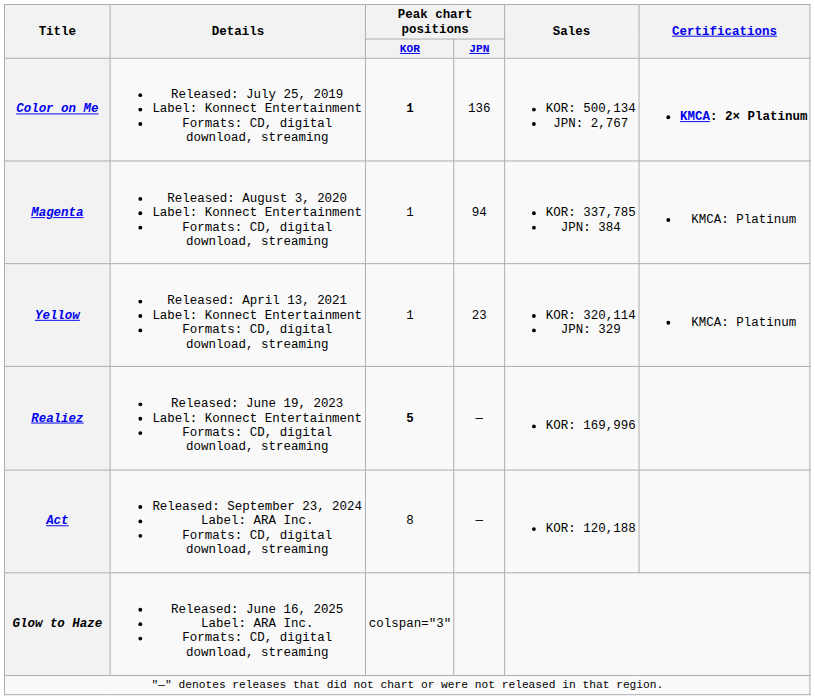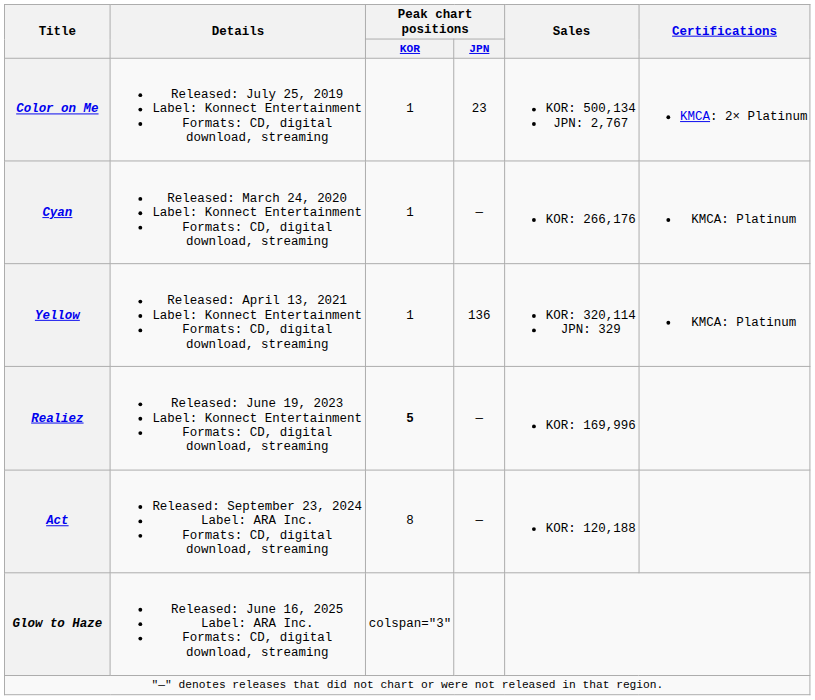(410, 110) bold -> (410, 110) normal
(479, 110) 136 -> (479, 110) 23
(725, 117) bold -> (725, 117) normal
+ row: (57, 212)
- row: (57, 212)
(479, 315) 23 -> (479, 315) 136
